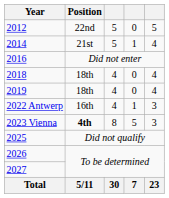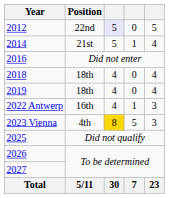(114, 28) no background -> (114, 28) lavender background
(85, 122) bold -> (85, 122) normal
(114, 122) no background -> (114, 122) gold background
